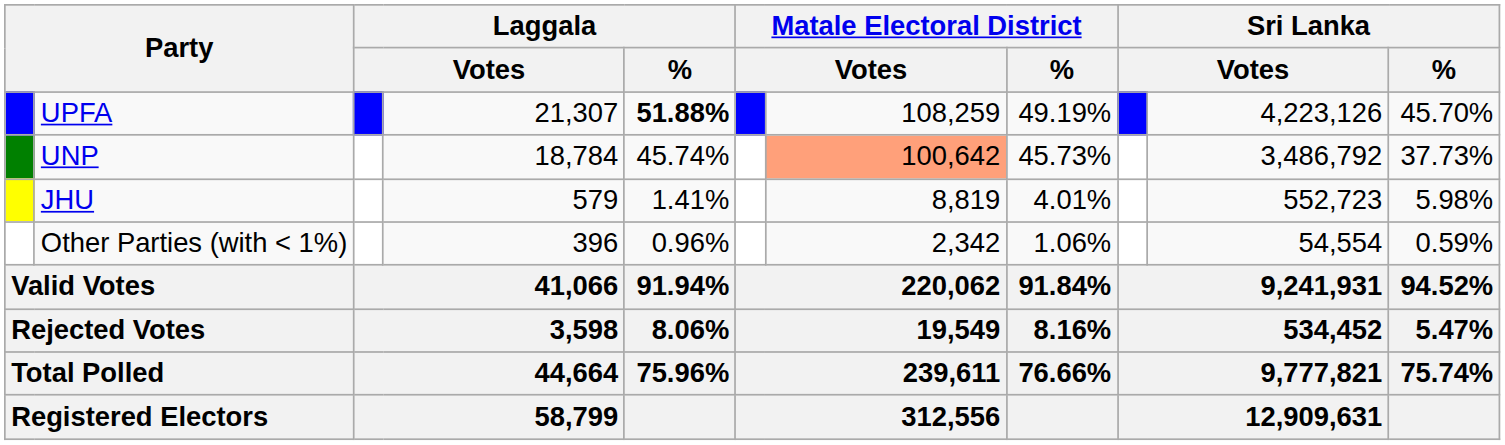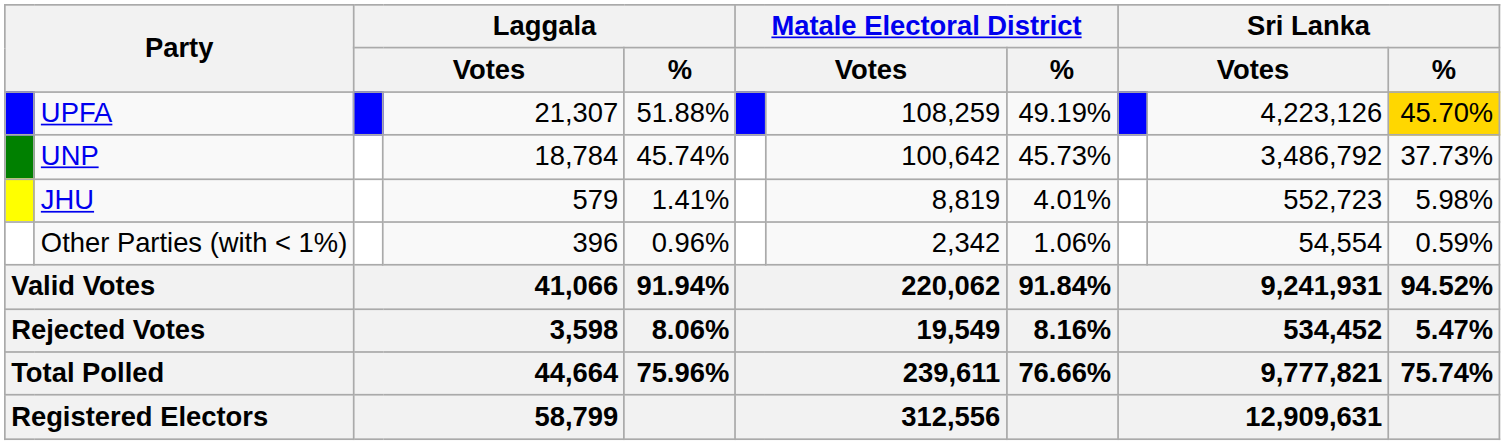(683, 112) bold -> (683, 112) normal
(1447, 112) no background -> (1447, 112) gold background
(951, 156) lightsalmon background -> (951, 156) no background
